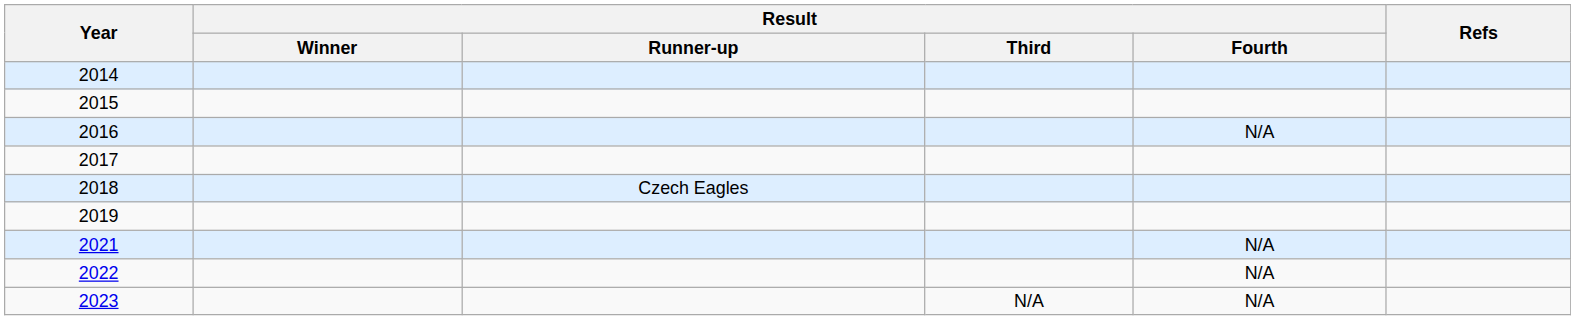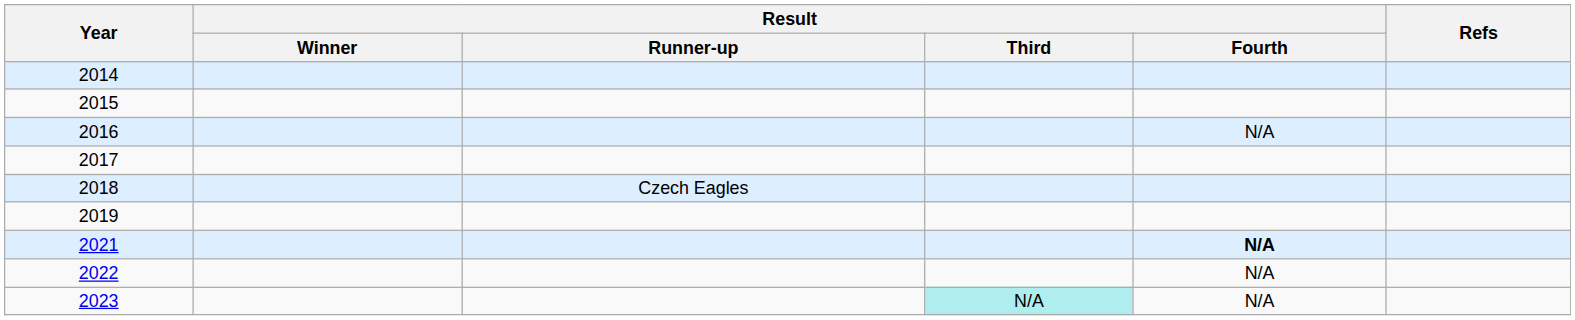(1260, 245) normal -> (1260, 245) bold
(1029, 301) no background -> (1029, 301) paleturquoise background
